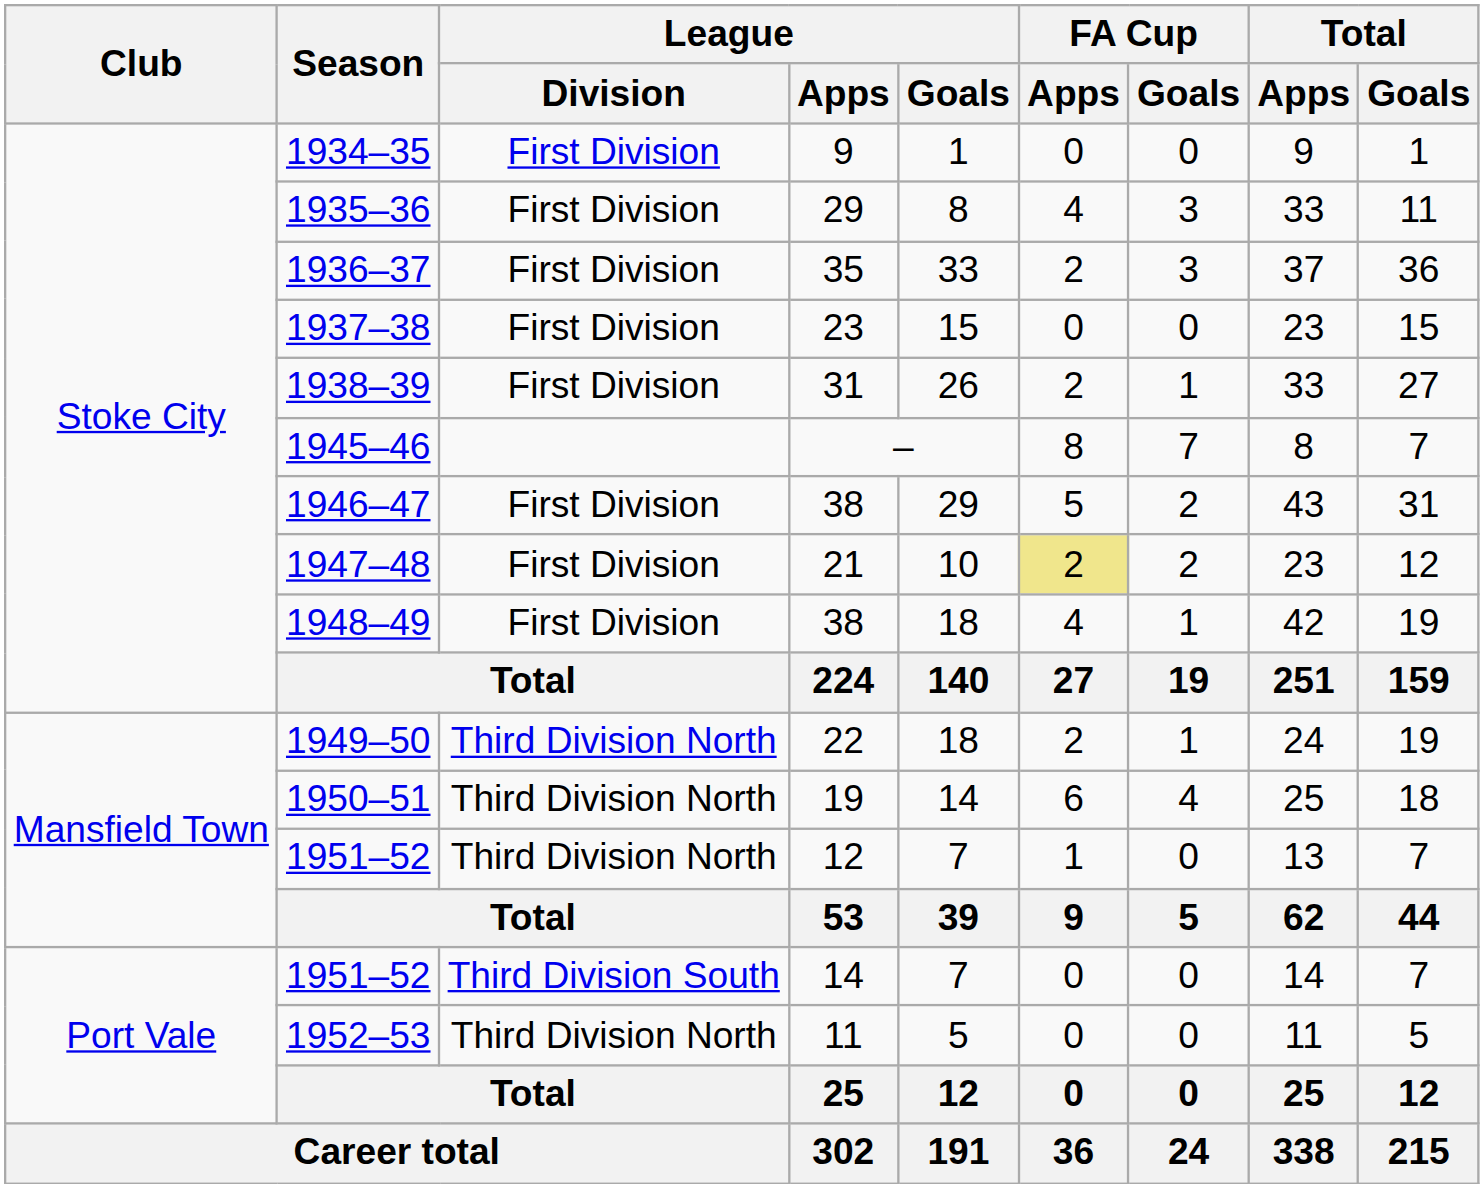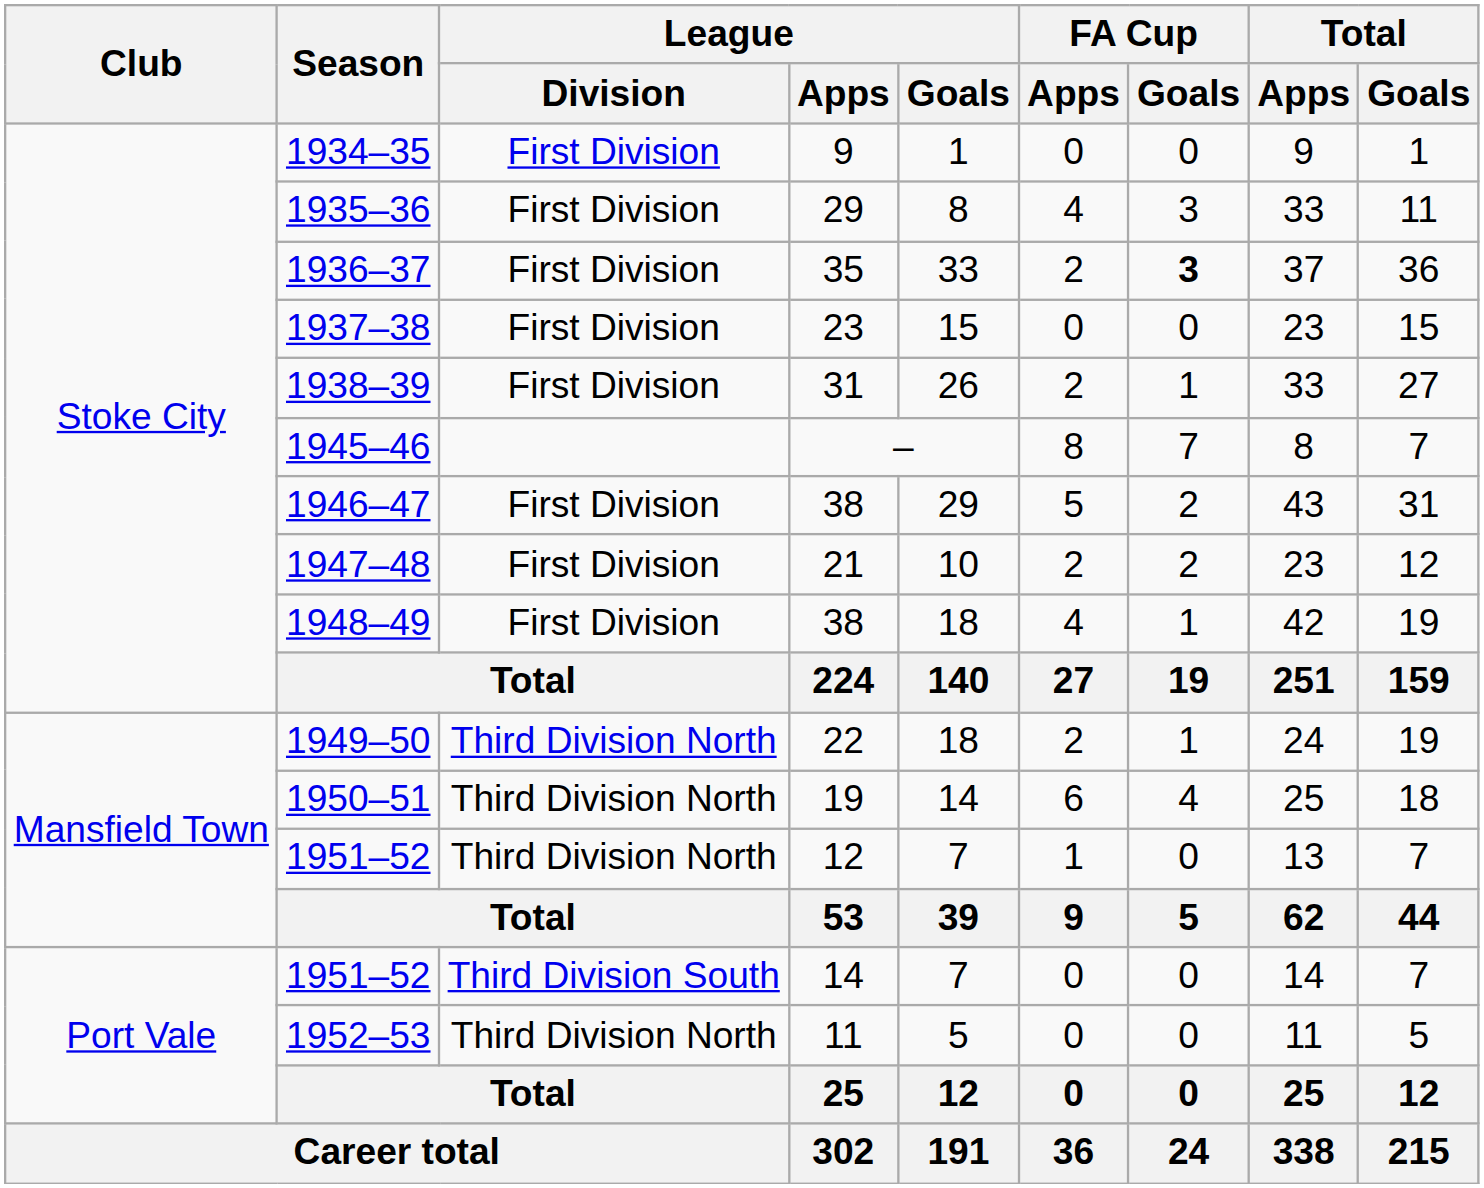(1189, 269) normal -> (1189, 269) bold
(1073, 563) khaki background -> (1073, 563) no background
